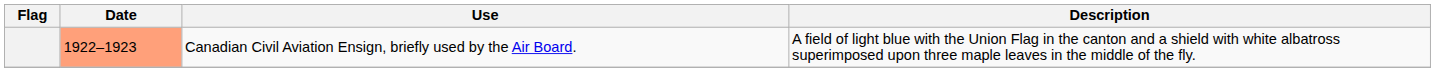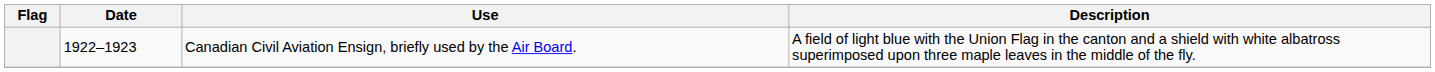(100, 47) lightsalmon background -> (100, 47) no background
